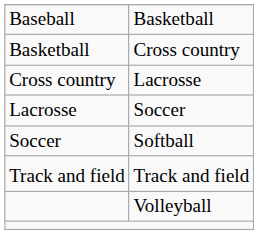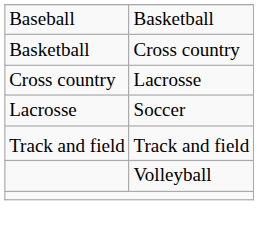- row: (164, 140)
